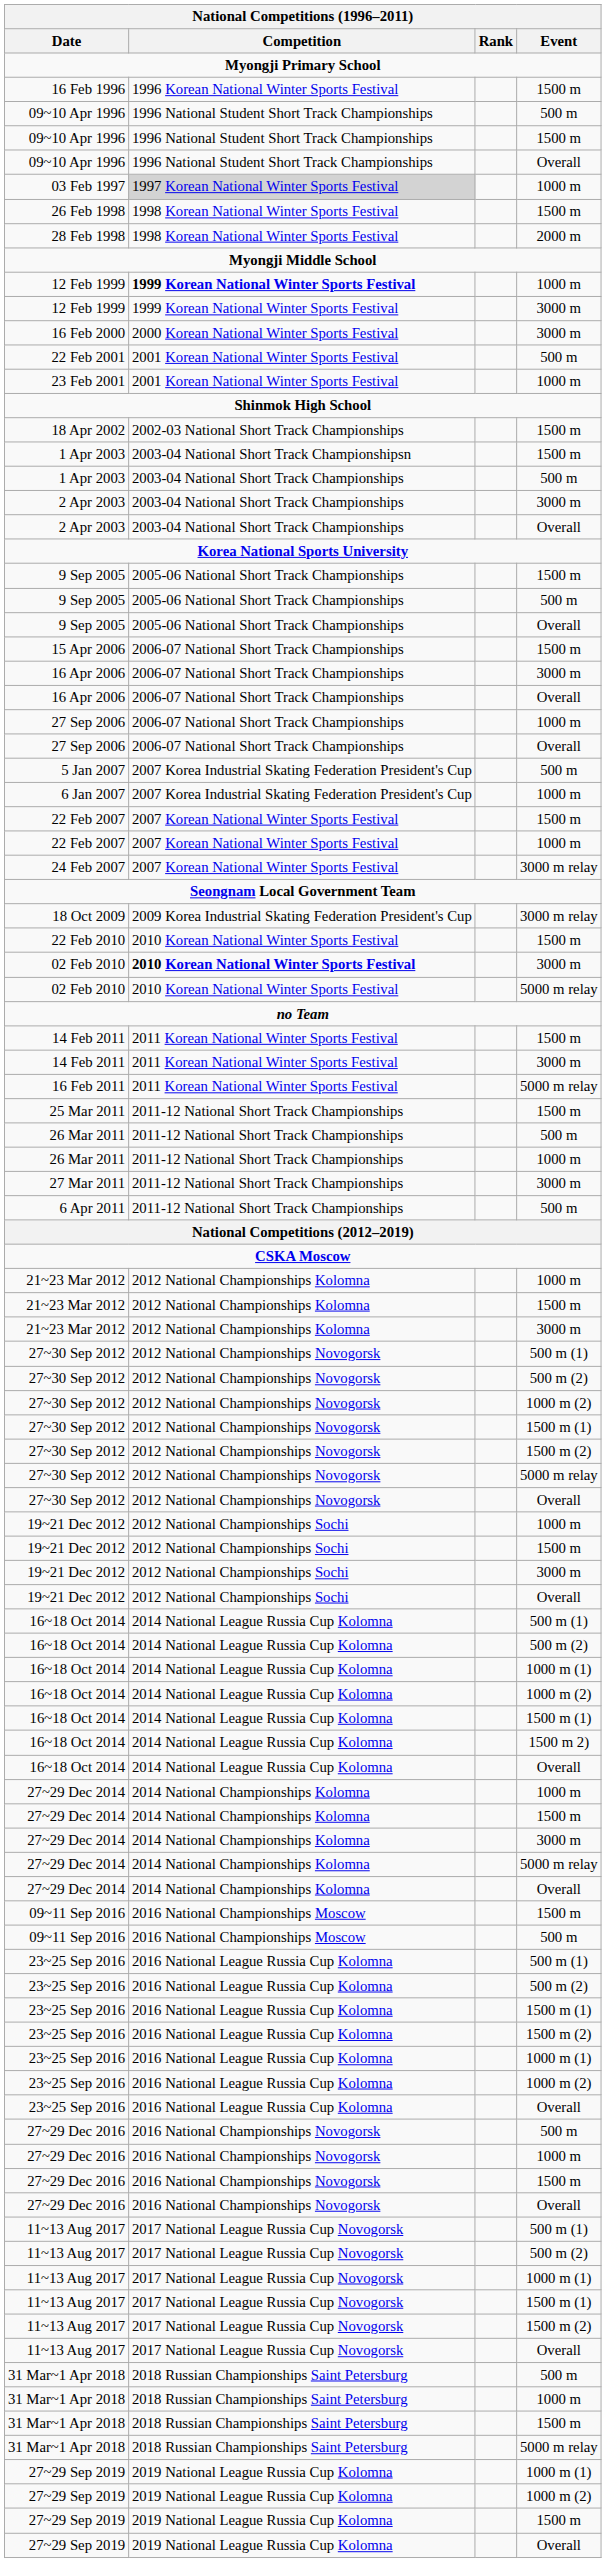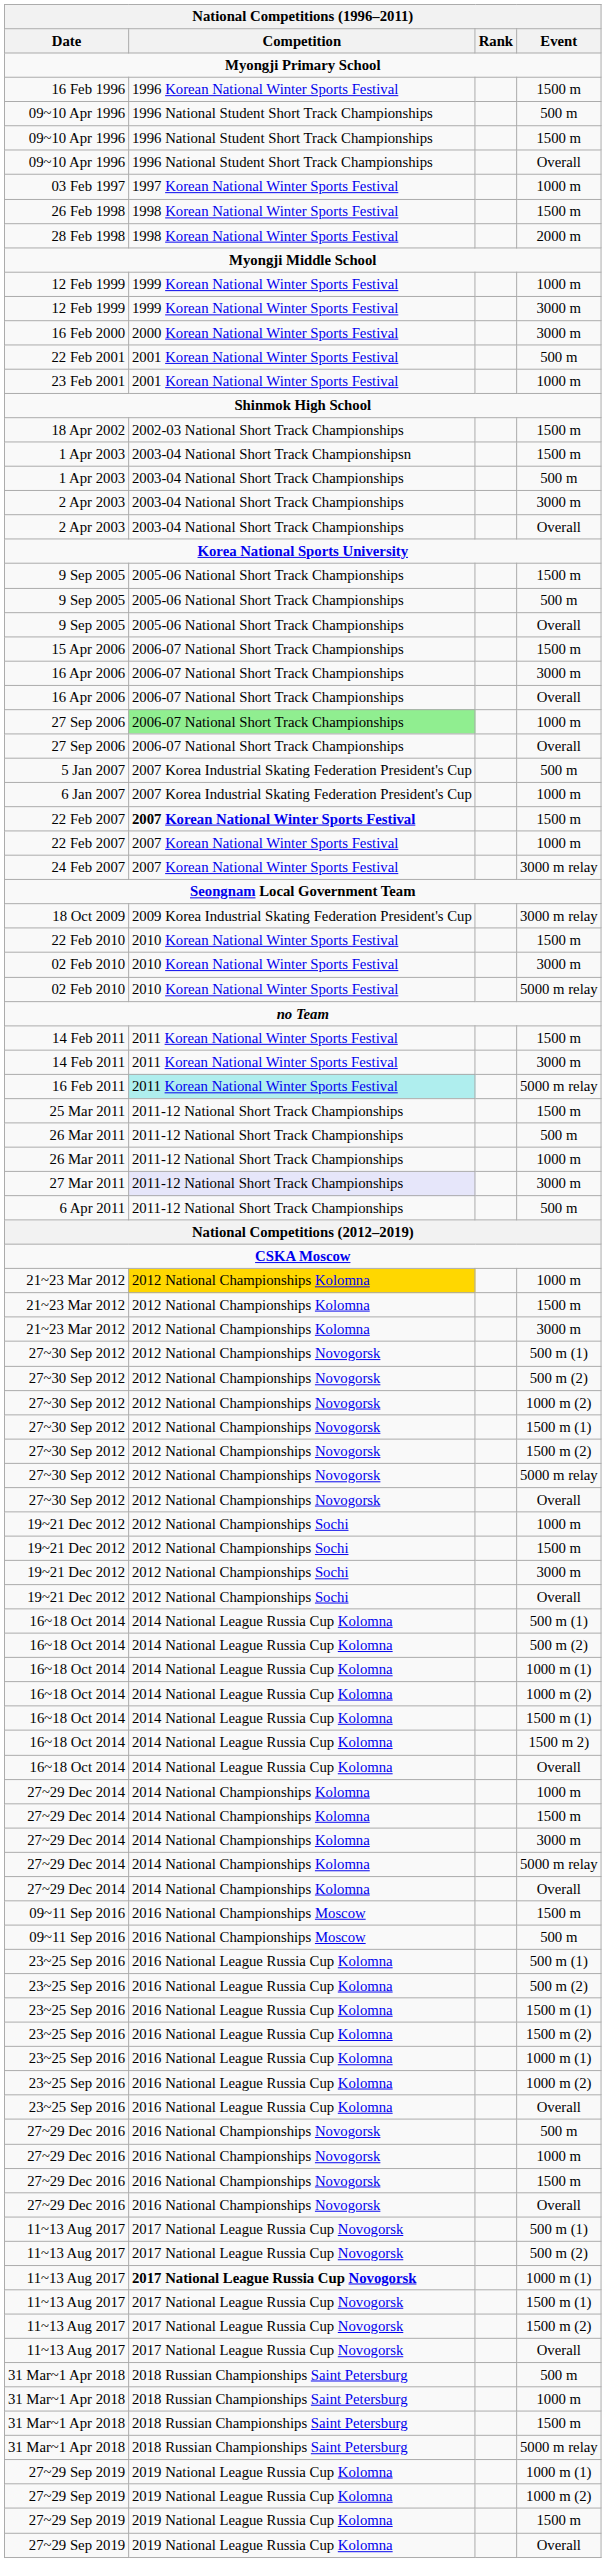(265, 187) lightgrey background -> (265, 187) no background
(274, 284) bold -> (265, 284) normal
(268, 721) no background -> (268, 721) lightgreen background
(265, 819) normal -> (274, 819) bold
(274, 964) bold -> (265, 964) normal
(265, 1086) no background -> (265, 1086) paleturquoise background
(268, 1183) no background -> (268, 1183) lavender background
(251, 1280) no background -> (251, 1280) gold background
(268, 2277) normal -> (274, 2277) bold
